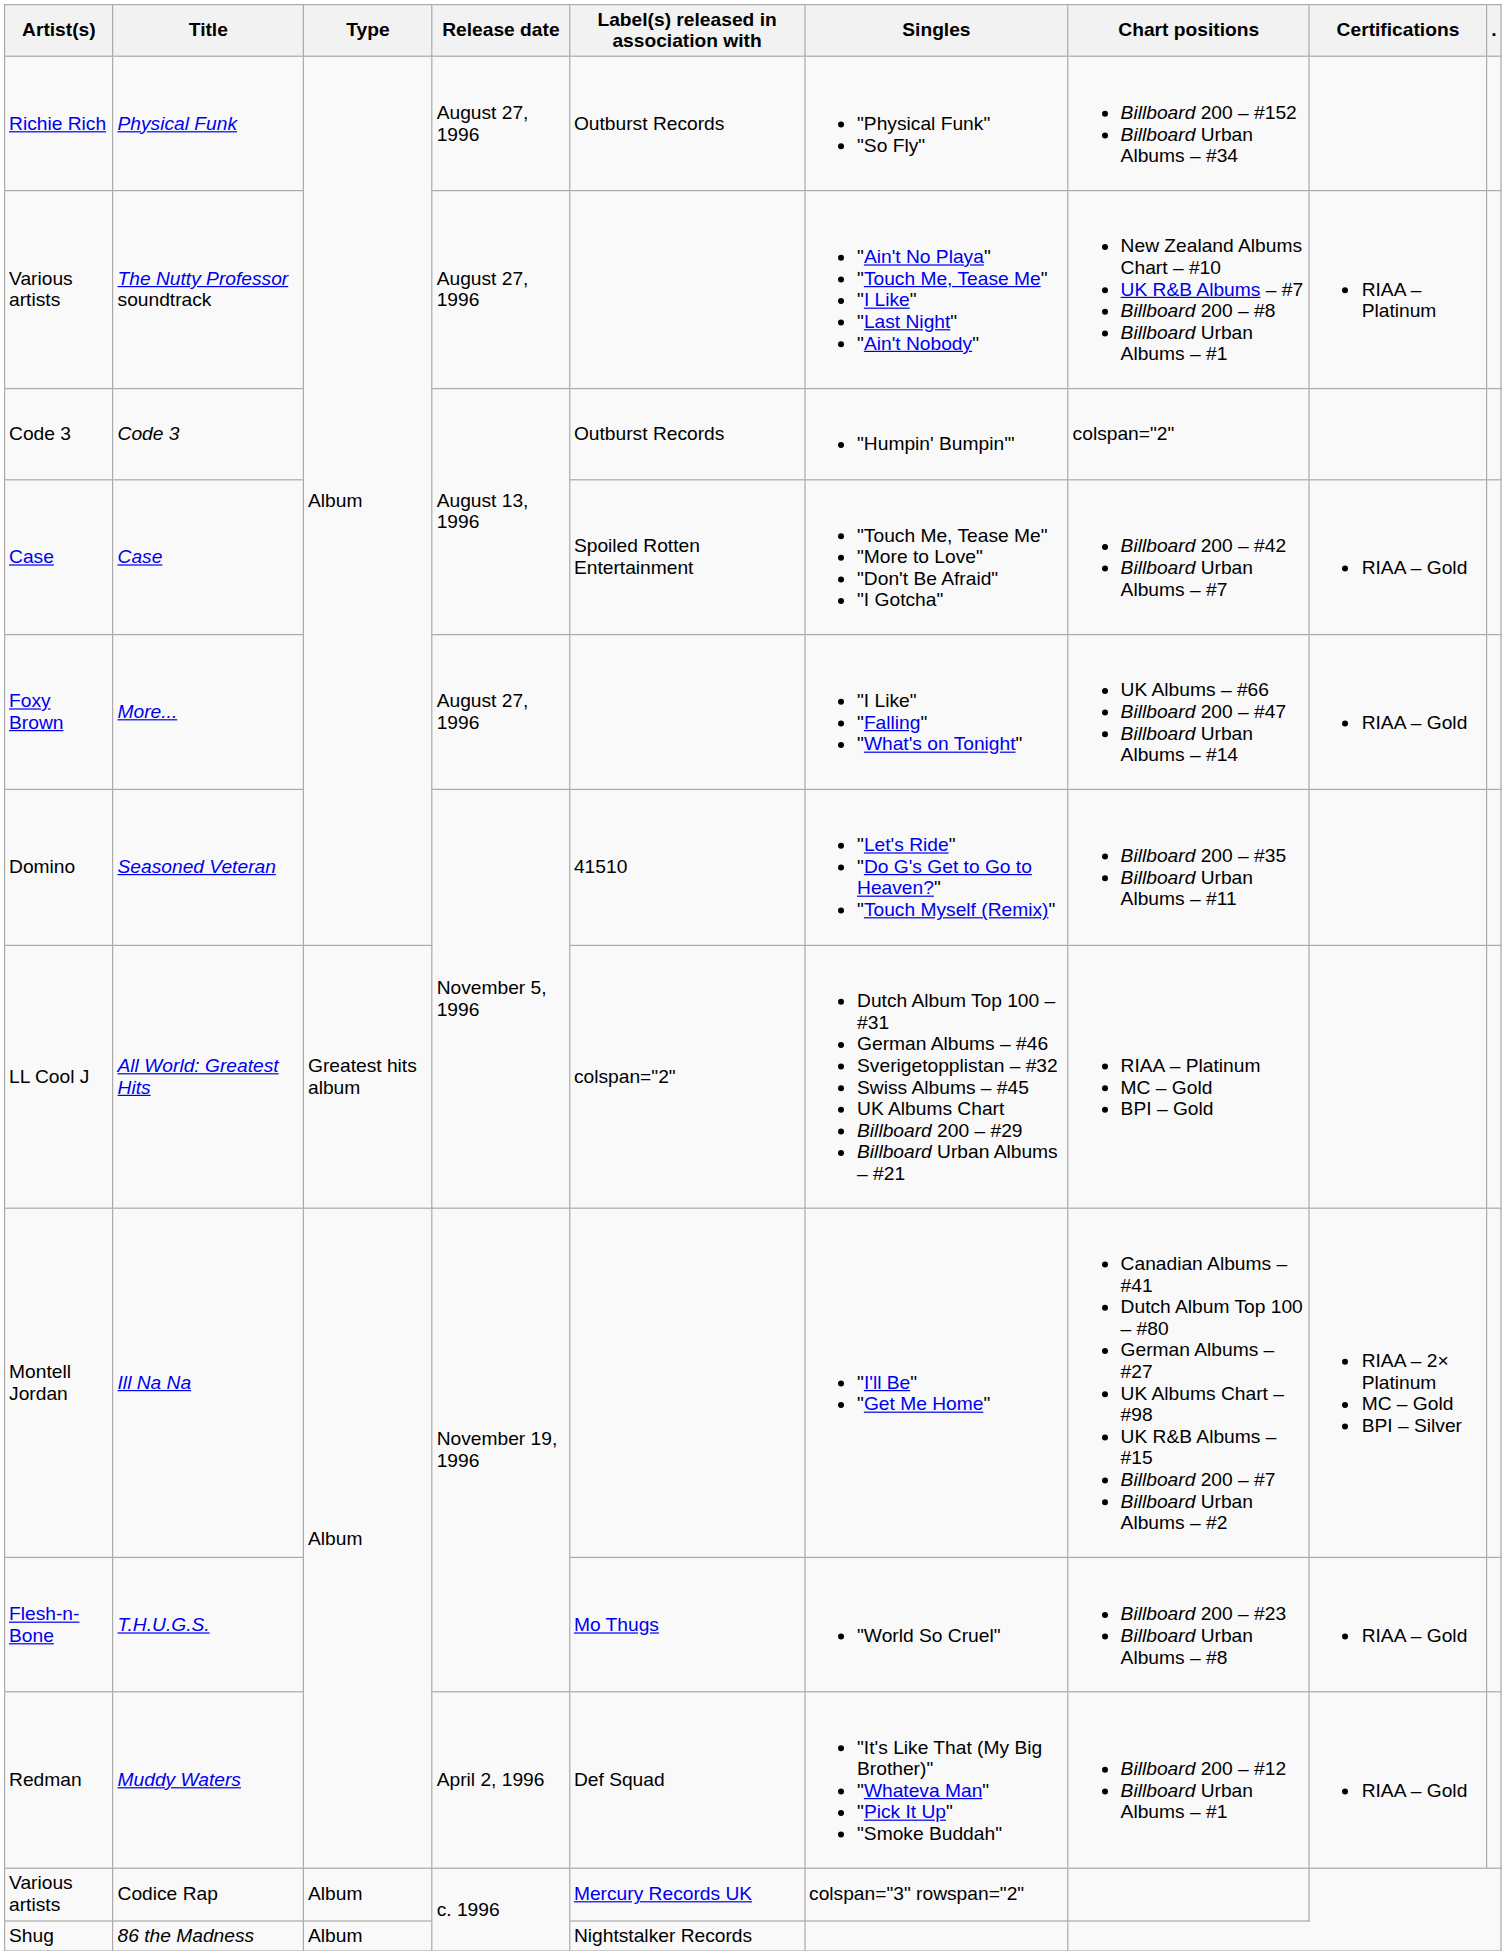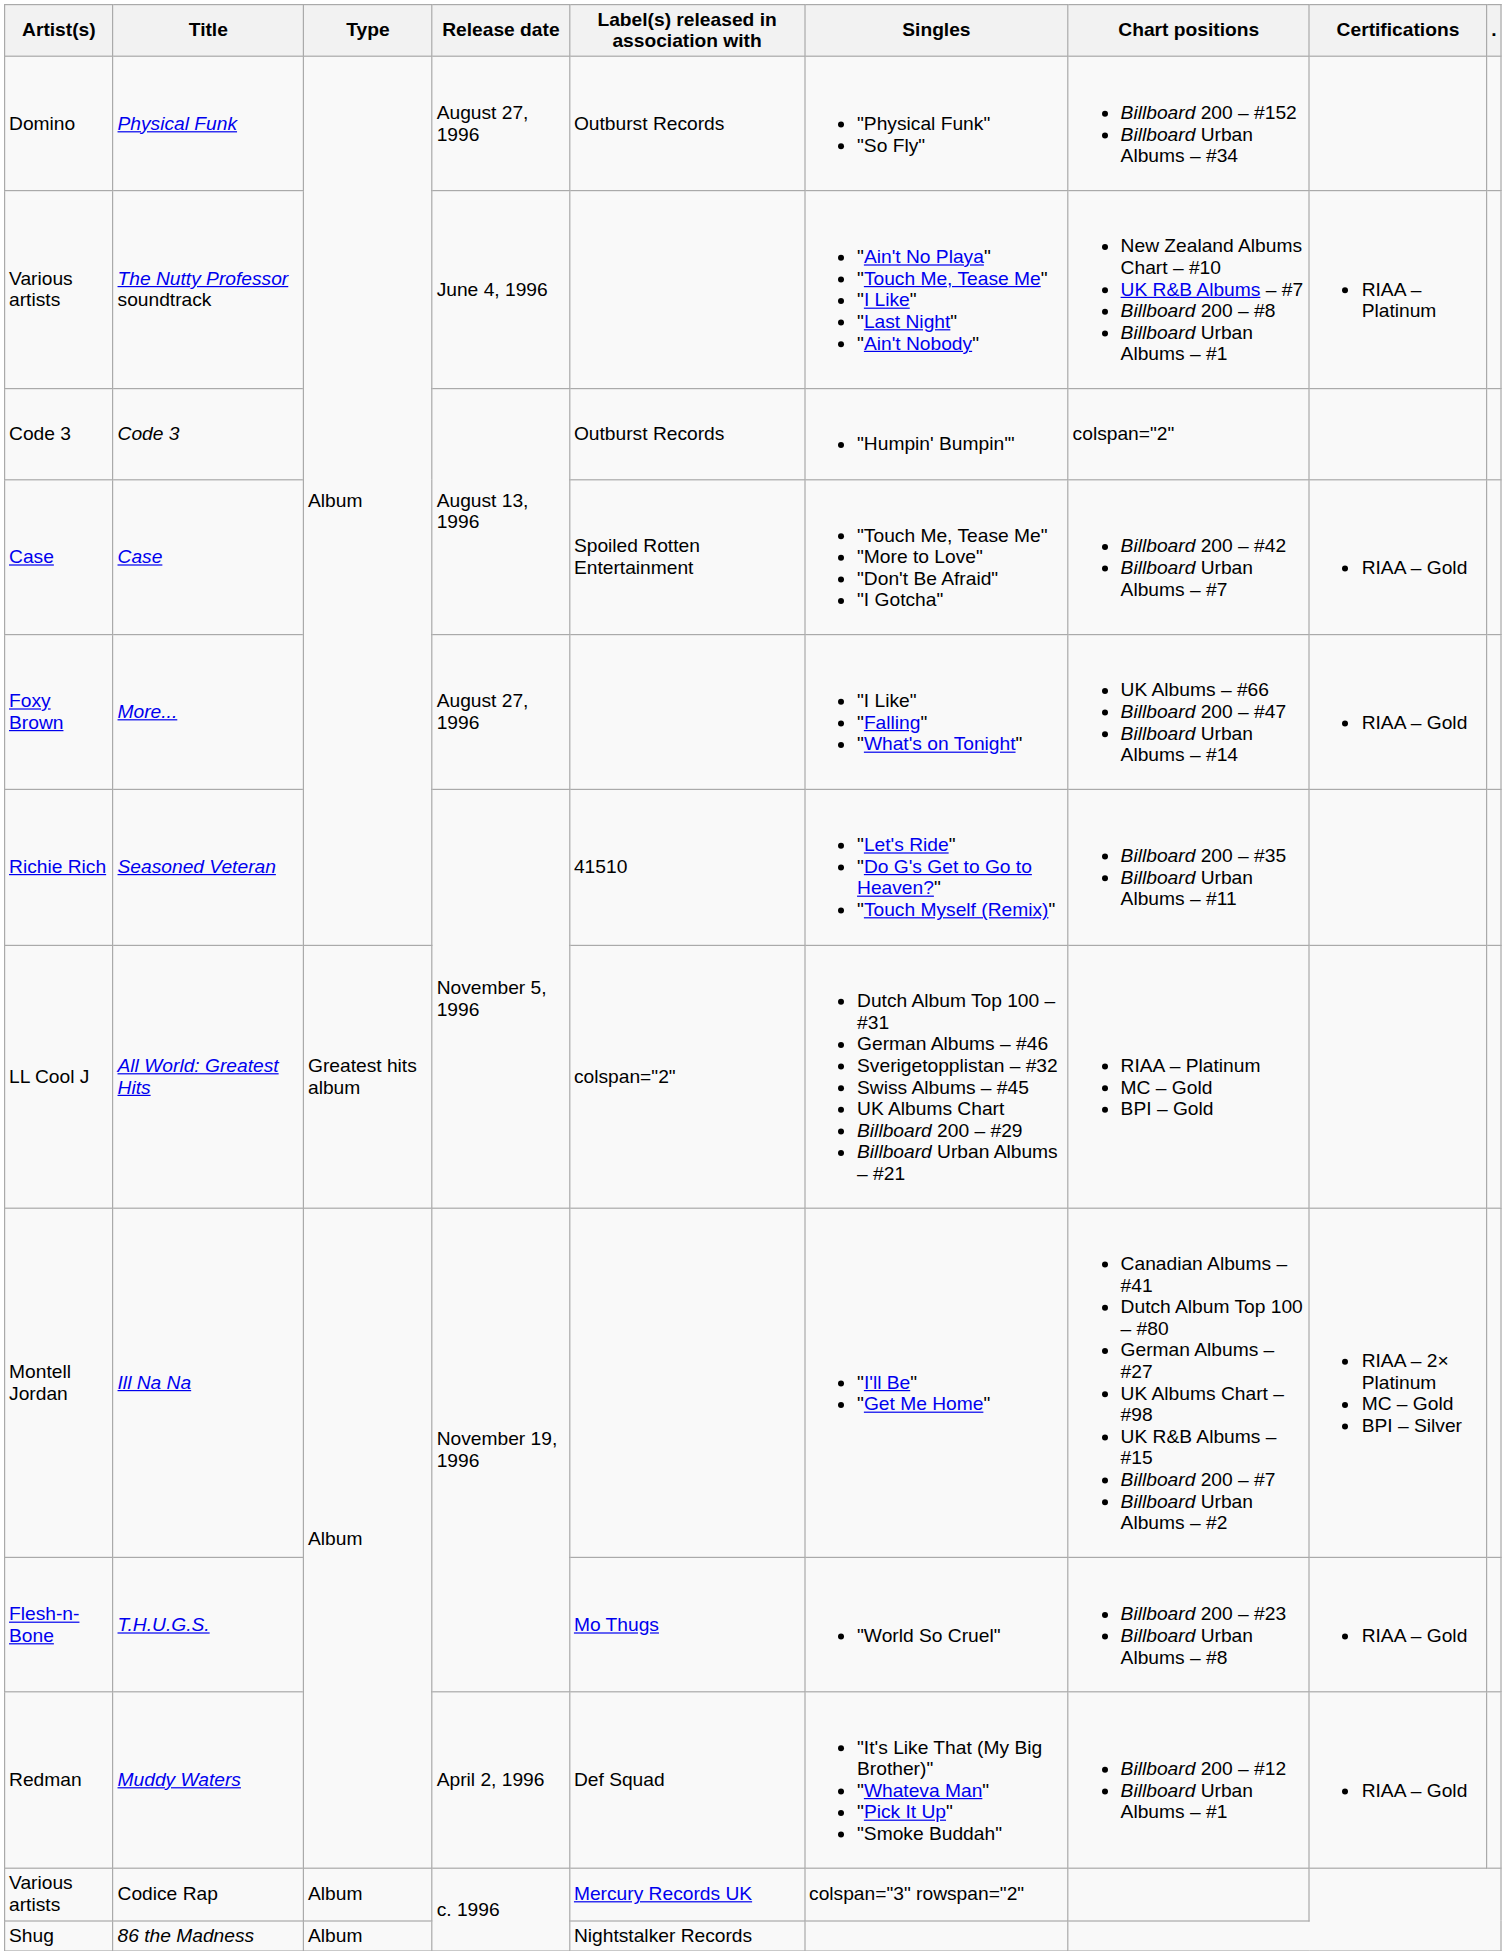(58, 123) Richie Rich -> (42, 123) Domino
(483, 289) August 27, 1996 -> (492, 289) June 4, 1996
(42, 867) Domino -> (58, 867) Richie Rich
